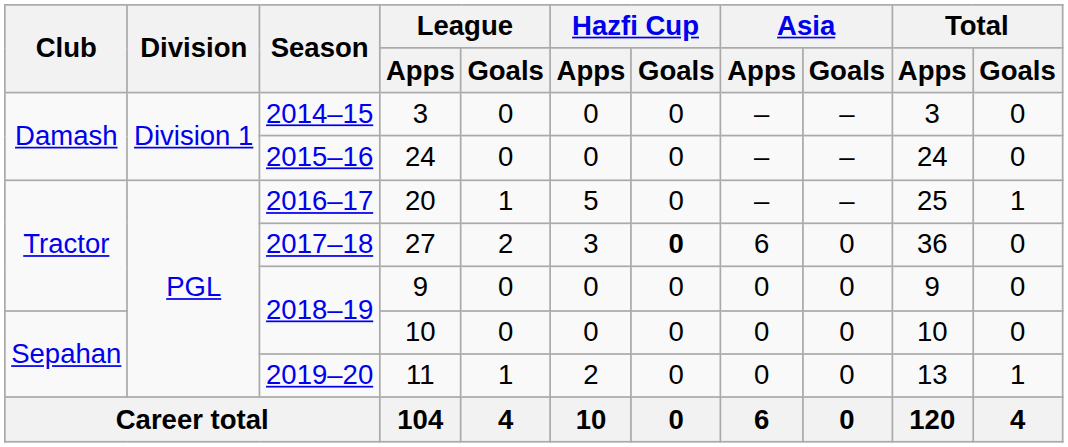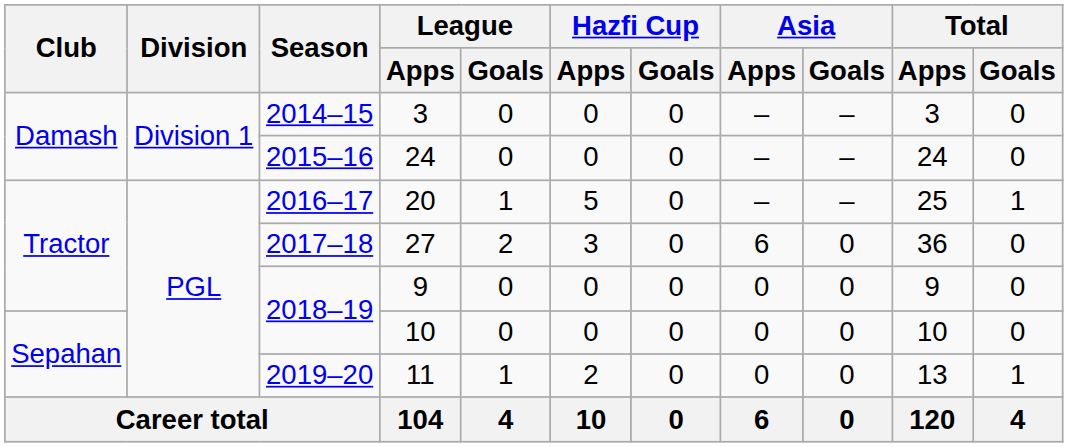(676, 244) bold -> (676, 244) normal
